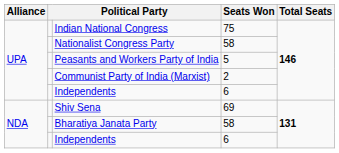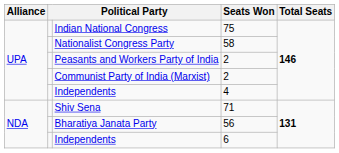(226, 60) 5 -> (226, 60) 2
(226, 92) 6 -> (226, 92) 4
(229, 108) 69 -> (229, 108) 71
(229, 124) 58 -> (229, 124) 56
